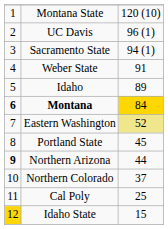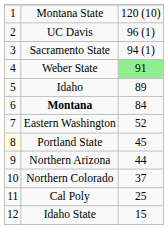(141, 68) no background -> (141, 68) lightgreen background
(13, 105) bold -> (13, 105) normal
(141, 105) gold background -> (141, 105) no background
(141, 123) khaki background -> (141, 123) no background
(13, 142) no background -> (13, 142) lightyellow background
(13, 160) bold -> (13, 160) normal
(13, 215) gold background -> (13, 215) no background
